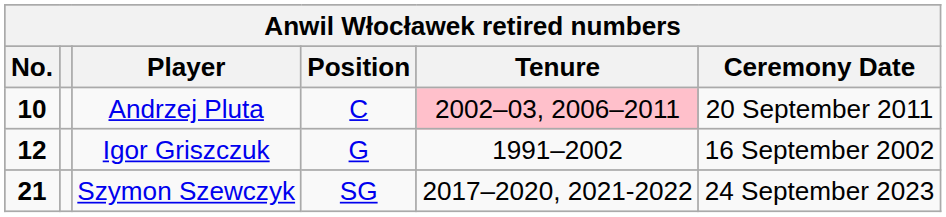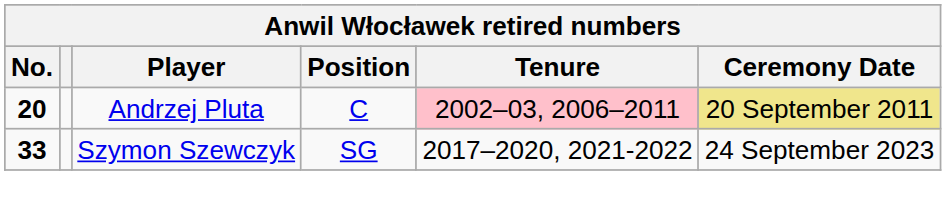(32, 109) 10 -> (32, 109) 20
(820, 109) no background -> (820, 109) khaki background
- row: (186, 150)
(32, 191) 21 -> (32, 150) 33
